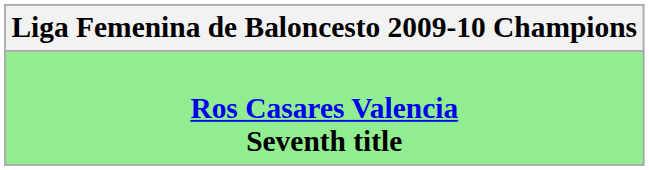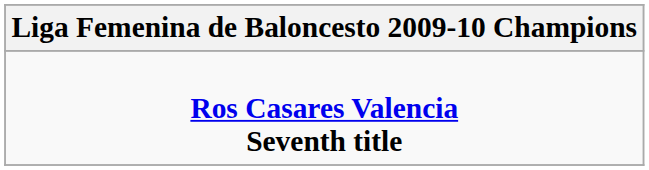(324, 124) lightgreen background -> (324, 124) no background
